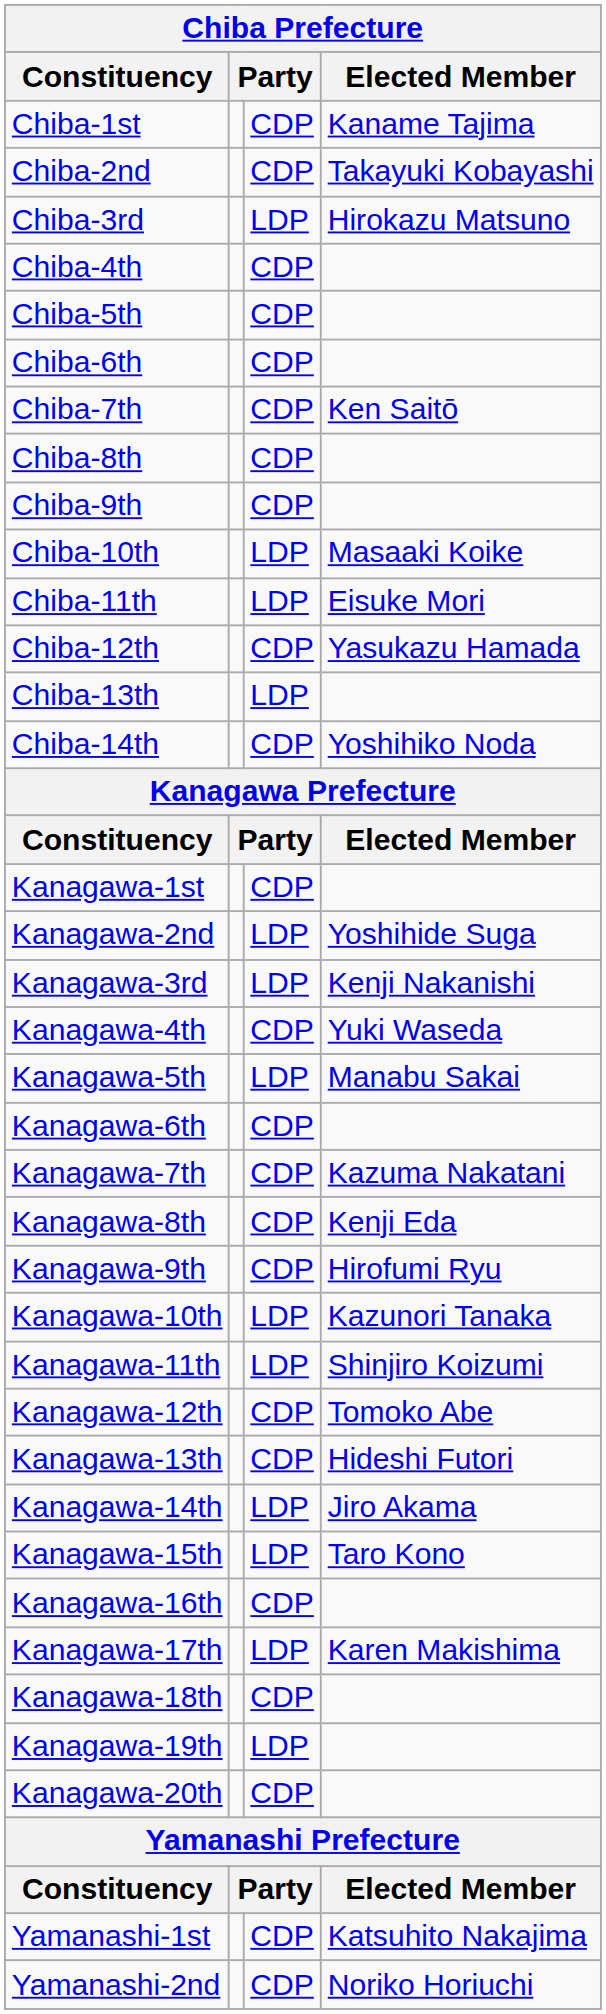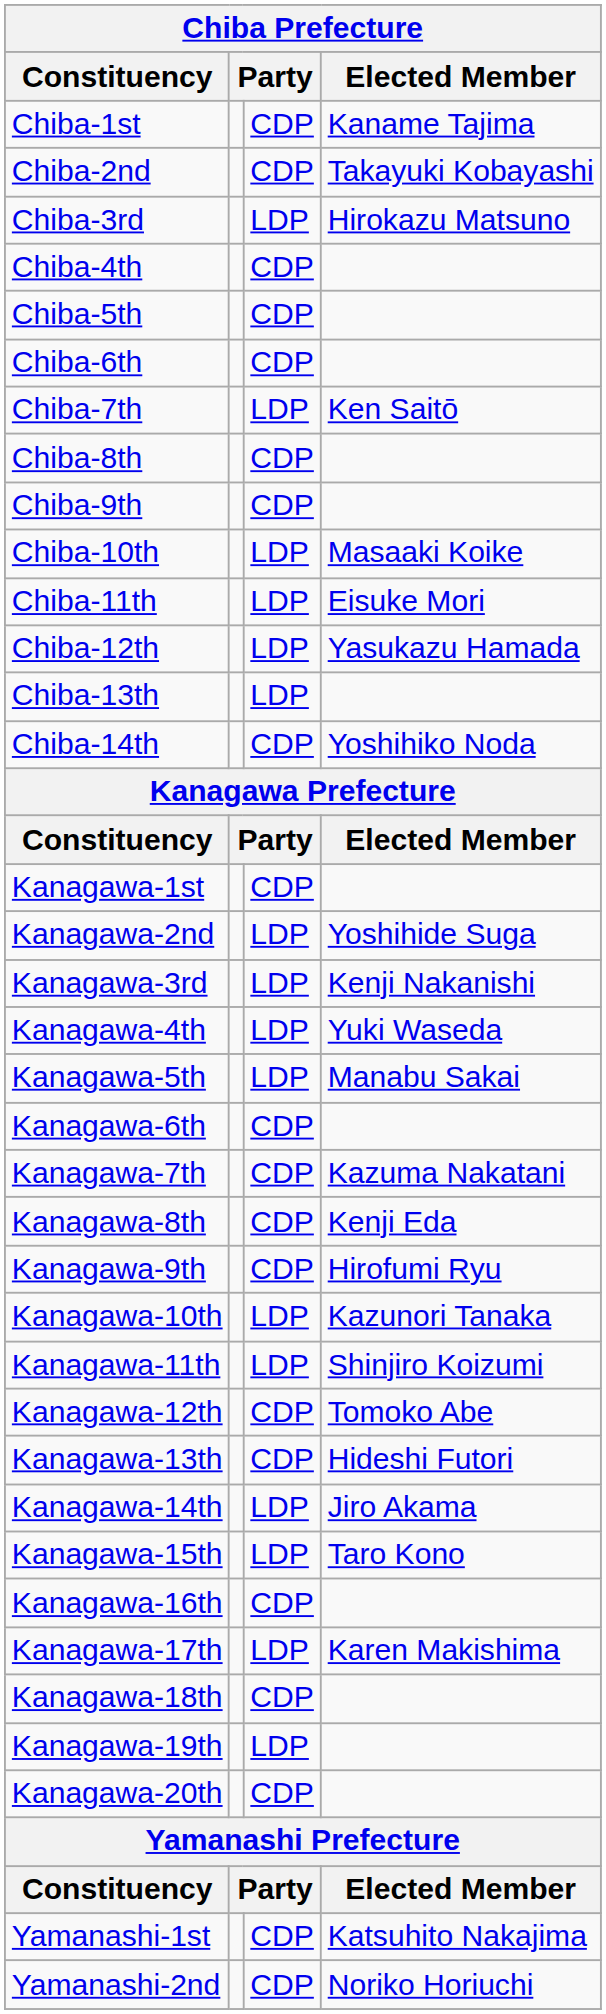(282, 409) CDP -> (280, 409) LDP
(282, 648) CDP -> (280, 648) LDP
(282, 1030) CDP -> (280, 1030) LDP
